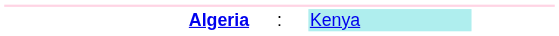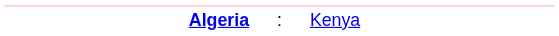(335, 20) paleturquoise background -> (335, 20) no background
